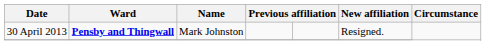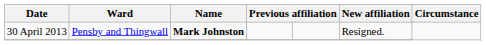(123, 31) bold -> (120, 31) normal
(211, 31) normal -> (209, 31) bold
